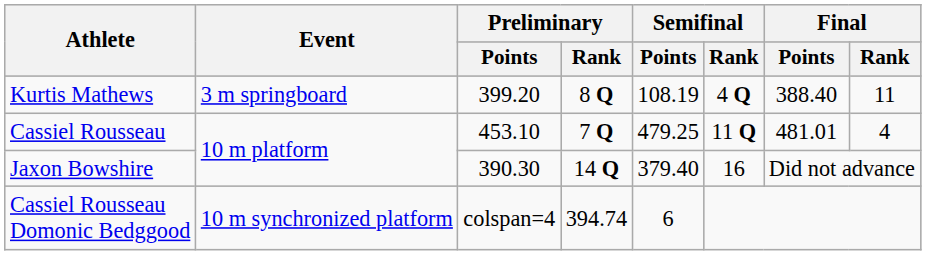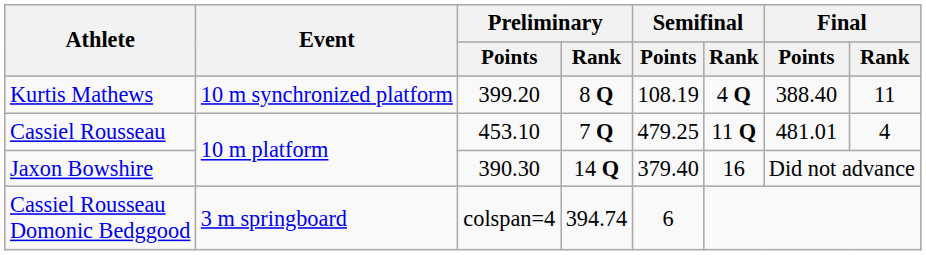(274, 94) 3 m springboard -> (327, 94) 10 m synchronized platform
(327, 218) 10 m synchronized platform -> (274, 218) 3 m springboard
